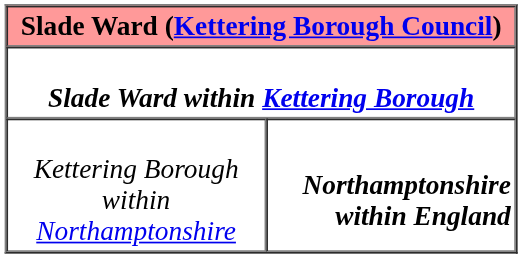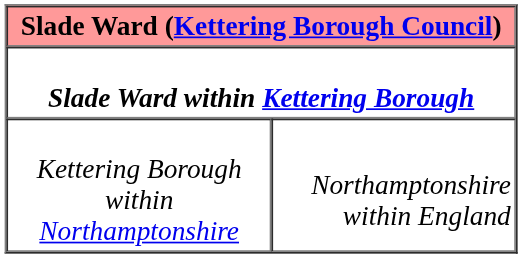(407, 200) bold -> (411, 200) normal
